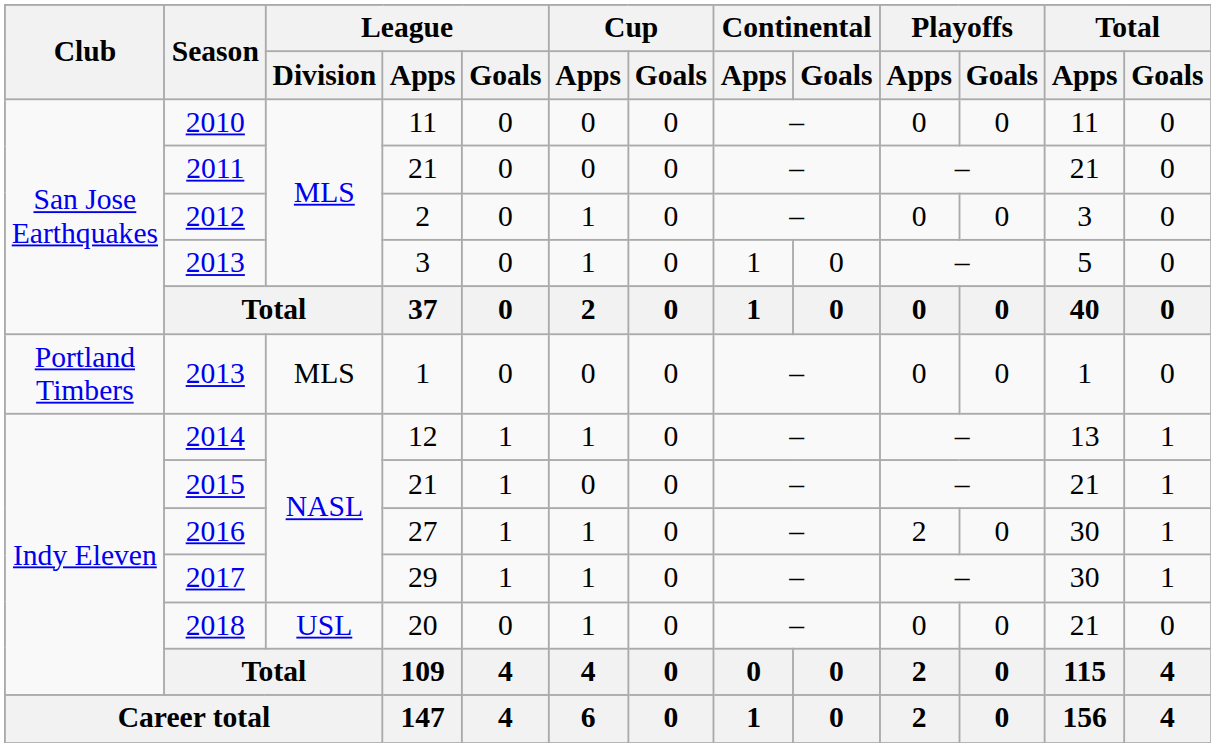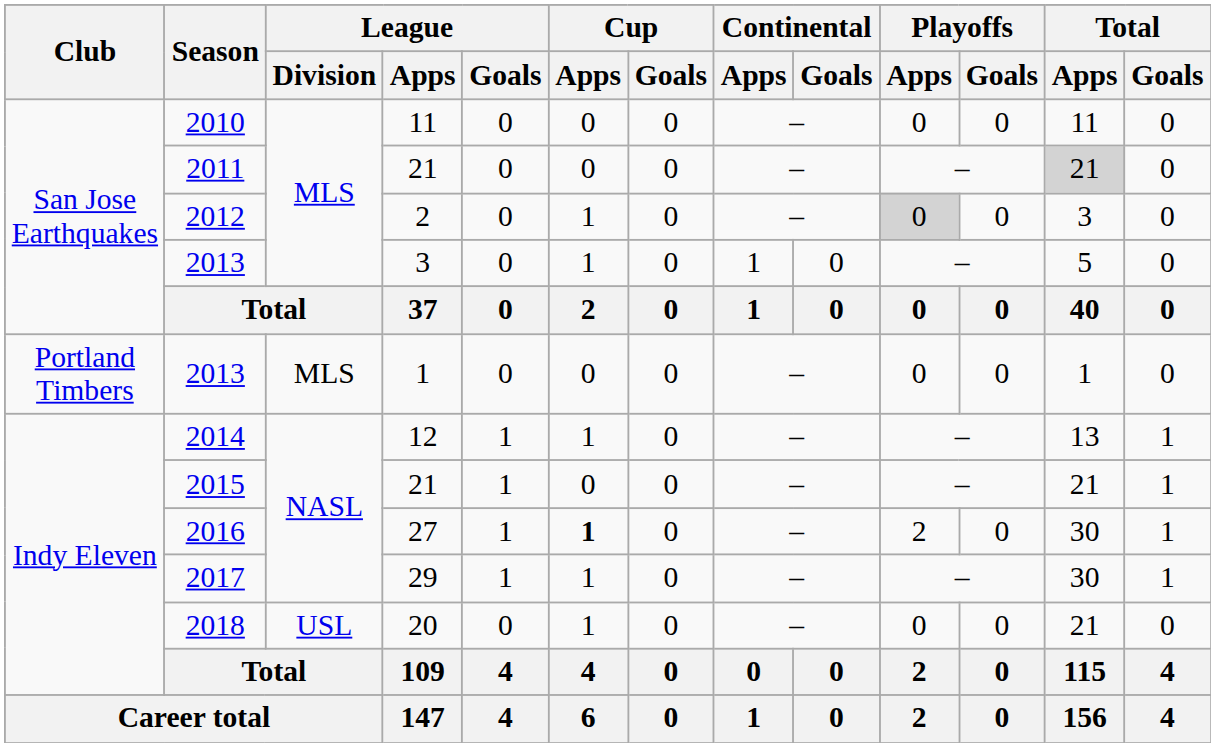(1085, 168) no background -> (1085, 168) lightgrey background
(919, 215) no background -> (919, 215) lightgrey background
(588, 530) normal -> (588, 530) bold
